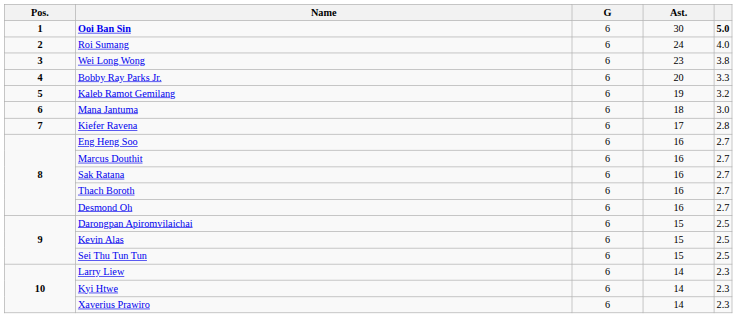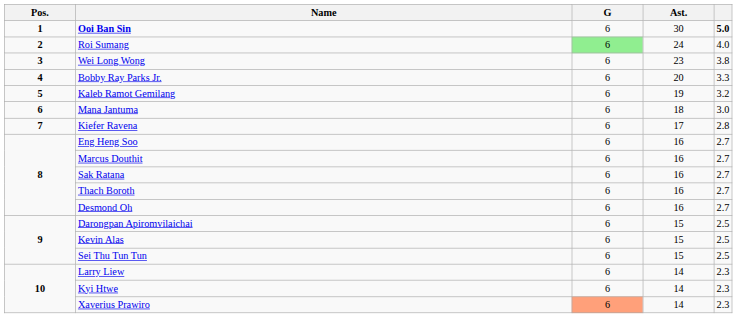(607, 45) no background -> (607, 45) lightgreen background
(607, 304) no background -> (607, 304) lightsalmon background
